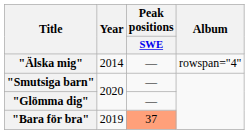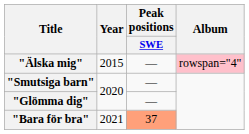(112, 63) 2014 -> (112, 63) 2015
(210, 63) no background -> (210, 63) pink background
(112, 119) 2019 -> (112, 119) 2021
